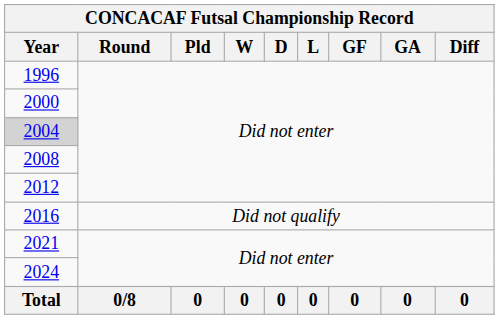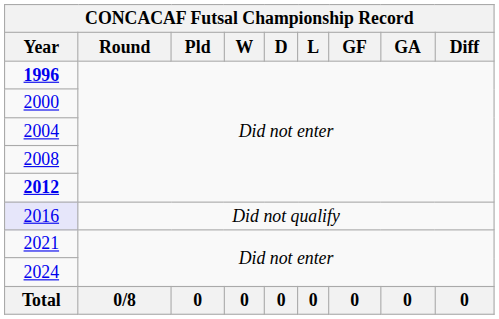(41, 74) normal -> (41, 74) bold
(41, 131) lightgrey background -> (41, 131) no background
(41, 187) normal -> (41, 187) bold
(41, 215) no background -> (41, 215) lavender background
